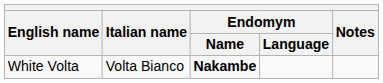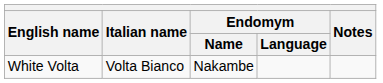(225, 66) bold -> (224, 66) normal
